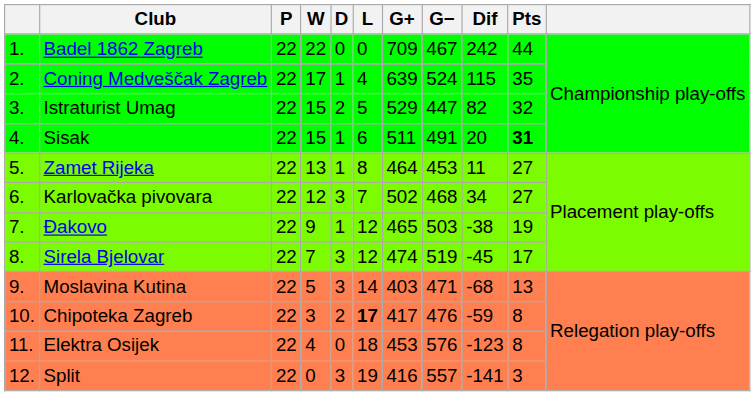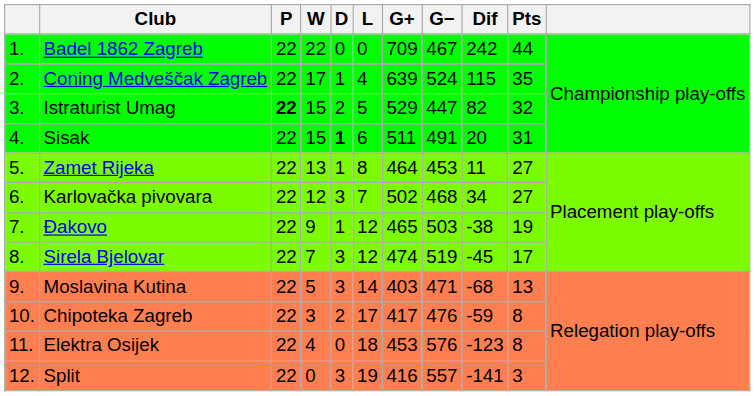(286, 108) normal -> (286, 108) bold
(340, 138) normal -> (340, 138) bold
(523, 138) bold -> (523, 138) normal
(367, 316) bold -> (367, 316) normal
